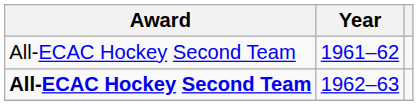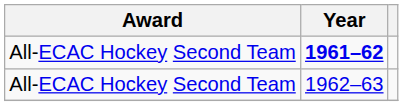(360, 52) normal -> (344, 52) bold
(160, 84) bold -> (153, 84) normal
